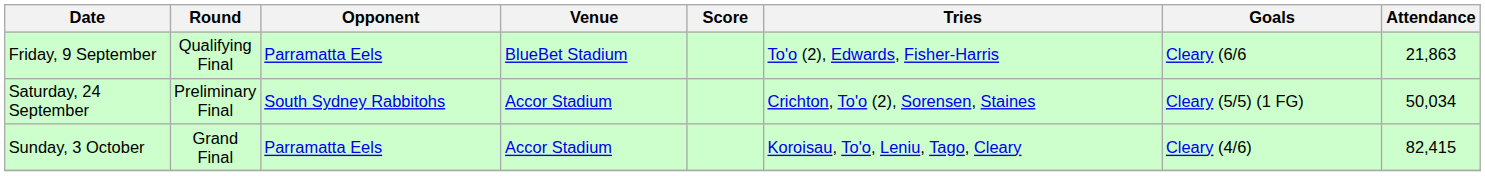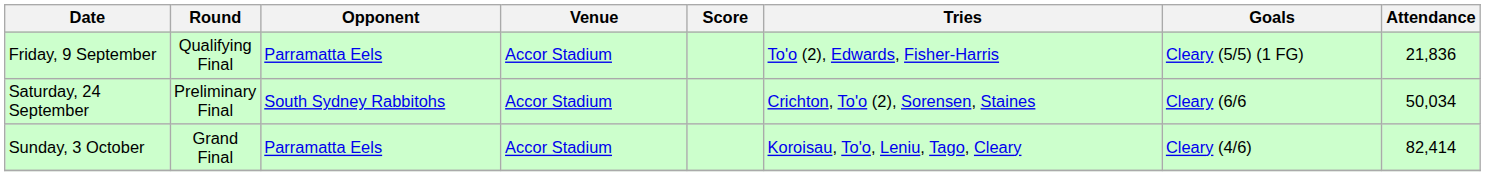(566, 55) BlueBet Stadium -> (559, 55) Accor Stadium
(1206, 55) Cleary (6/6 -> (1235, 55) Cleary (5/5) (1 FG)
(1431, 55) 21,863 -> (1431, 55) 21,836
(1235, 101) Cleary (5/5) (1 FG) -> (1206, 101) Cleary (6/6
(1431, 147) 82,415 -> (1431, 147) 82,414
